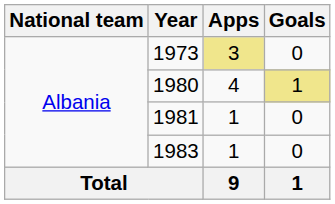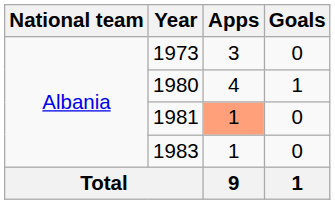(234, 53) khaki background -> (234, 53) no background
(297, 85) khaki background -> (297, 85) no background
(234, 118) no background -> (234, 118) lightsalmon background
